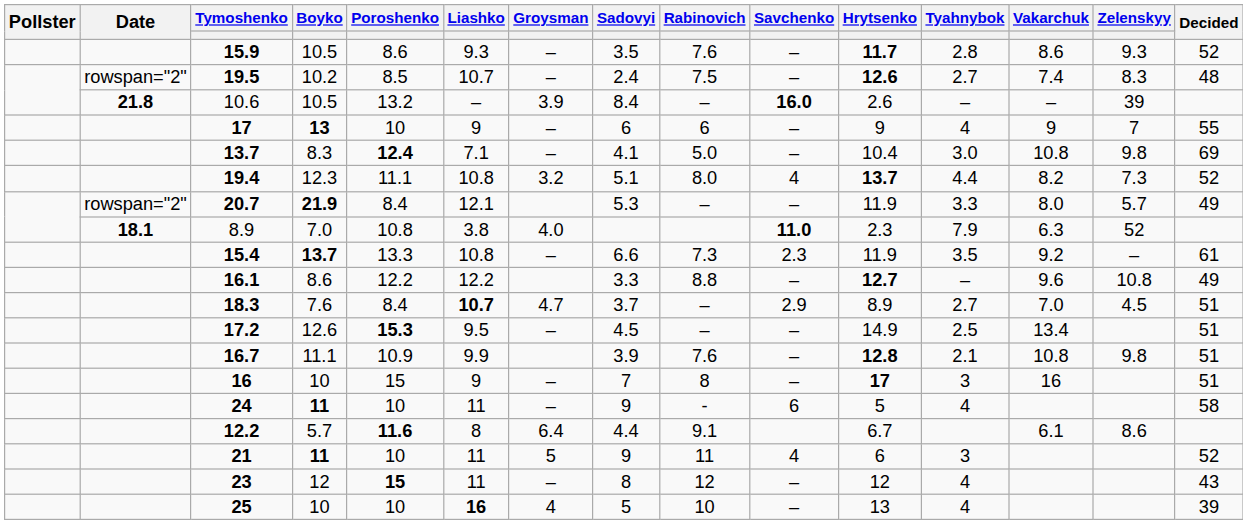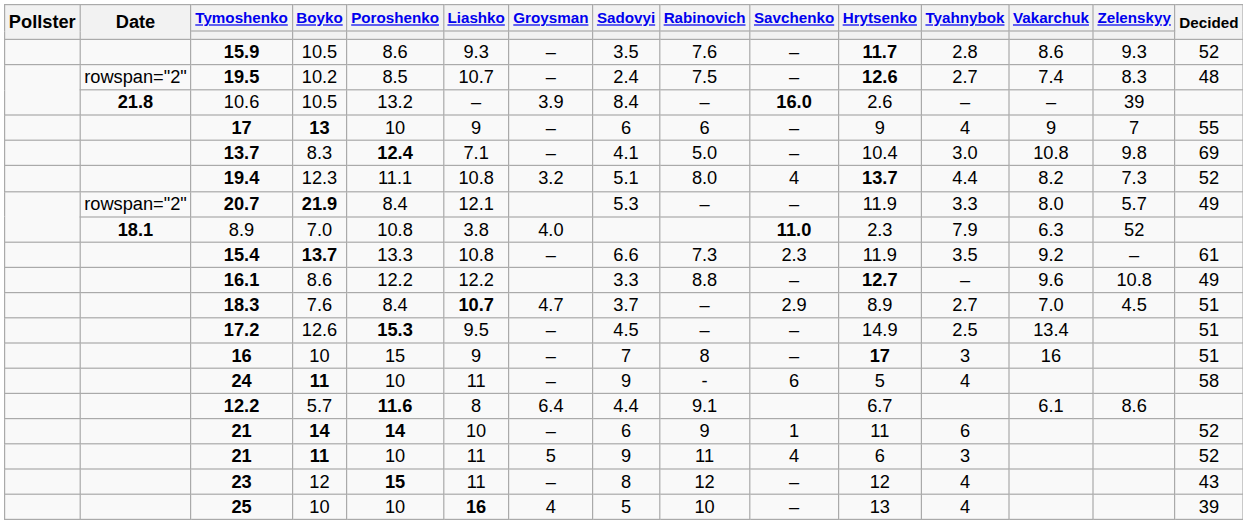- row: (242, 355)
+ row: (242, 431)
